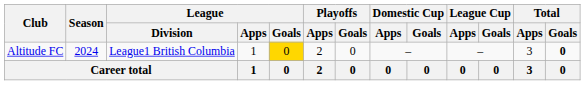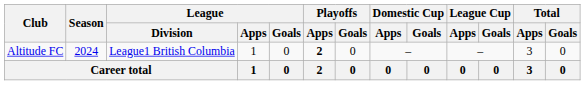(286, 51) gold background -> (286, 51) no background
(320, 51) normal -> (320, 51) bold
(563, 51) bold -> (563, 51) normal
